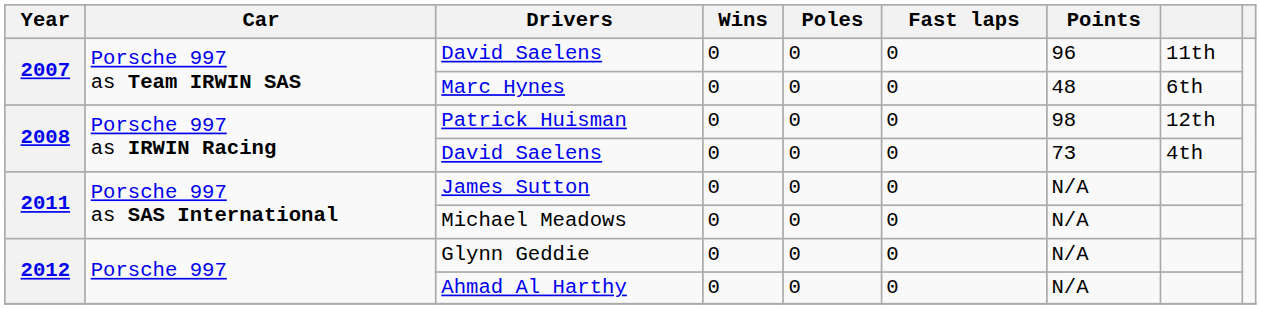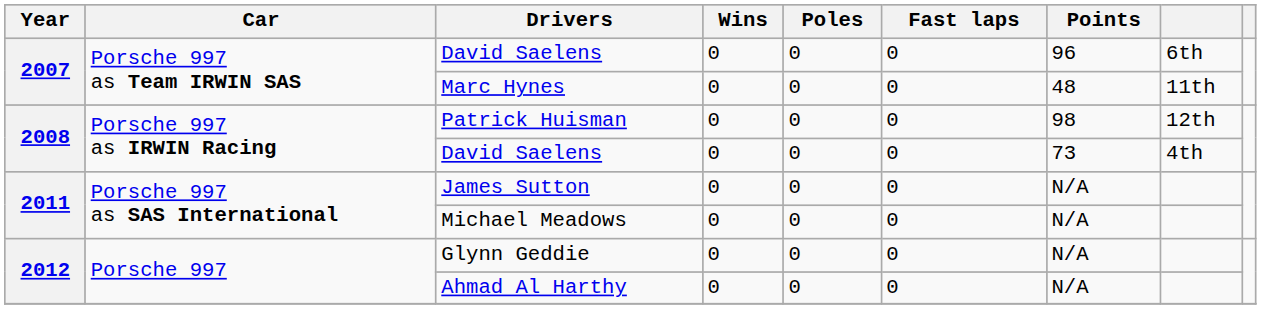(1191, 55) 11th -> (1185, 55) 6th
(1185, 88) 6th -> (1191, 88) 11th
